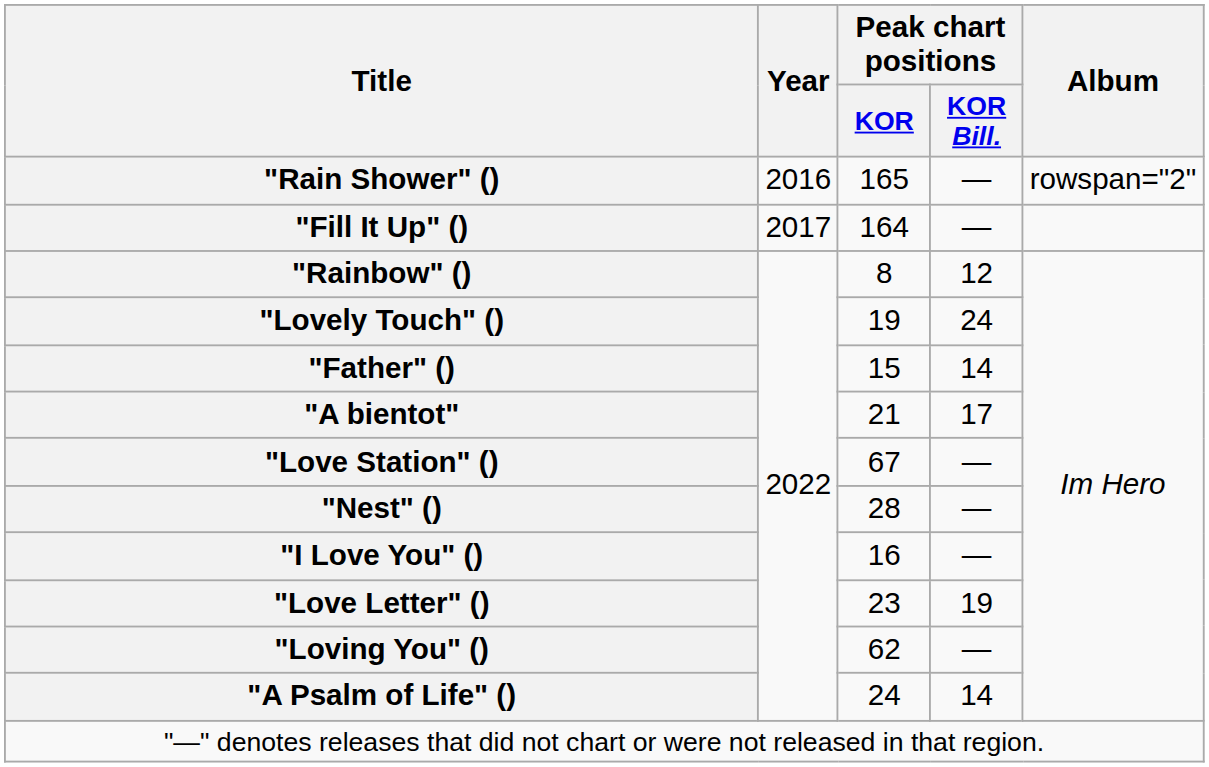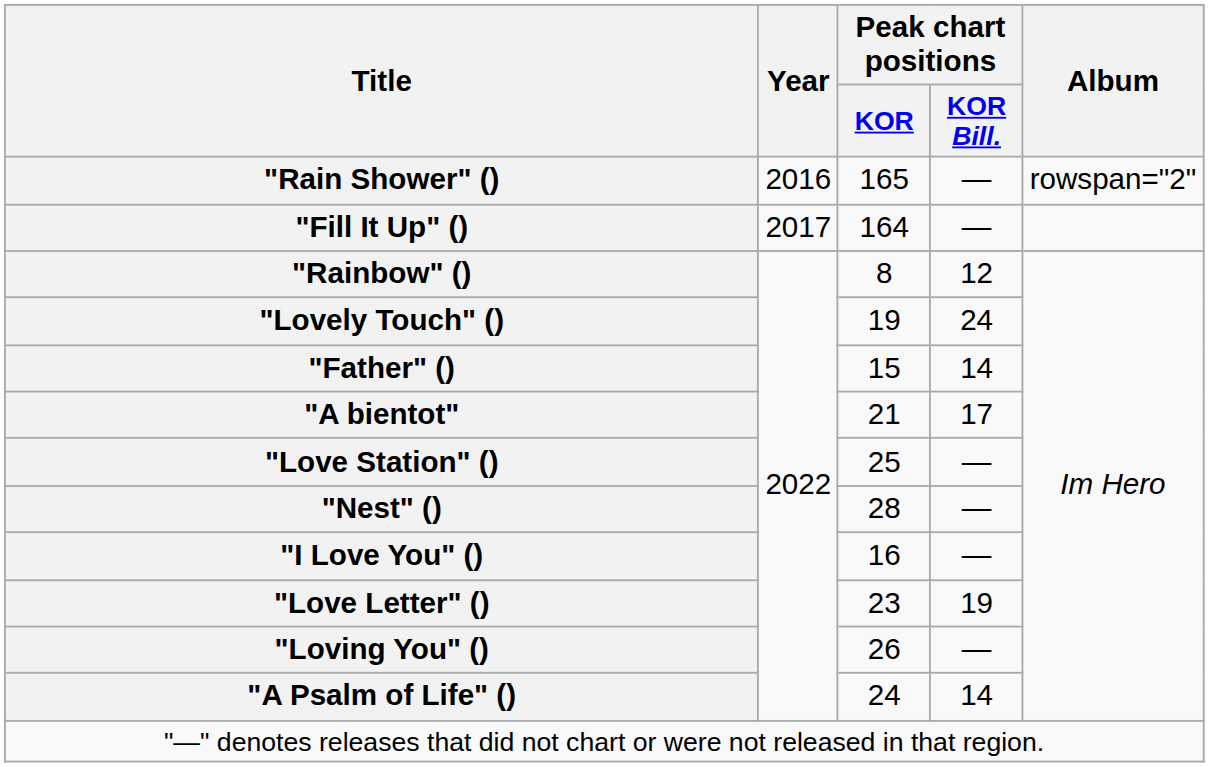(884, 461) 67 -> (884, 461) 25
(884, 649) 62 -> (884, 649) 26
